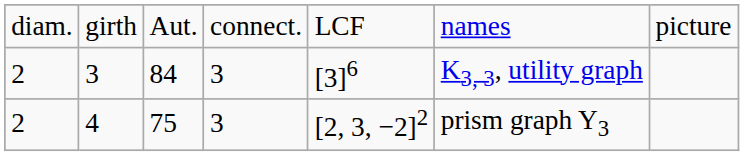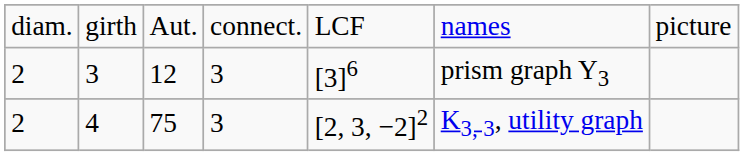(163, 73) 84 -> (163, 73) 12
(542, 73) K3, 3, utility graph -> (525, 73) prism graph Y3
(525, 124) prism graph Y3 -> (542, 124) K3, 3, utility graph
